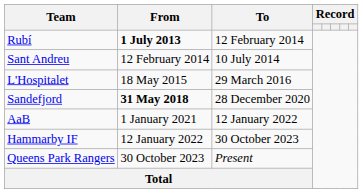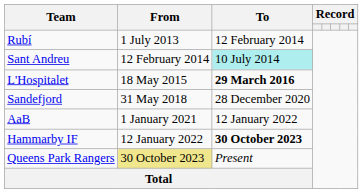(151, 39) bold -> (150, 39) normal
(247, 59) no background -> (247, 59) paleturquoise background
(253, 79) normal -> (255, 79) bold
(154, 99) bold -> (154, 99) normal
(257, 138) normal -> (259, 138) bold
(162, 158) no background -> (162, 158) khaki background
